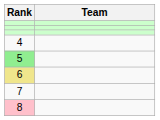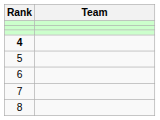(19, 43) normal -> (19, 43) bold
(19, 59) lightgreen background -> (19, 59) no background
(19, 75) khaki background -> (19, 75) no background
(19, 107) pink background -> (19, 107) no background
